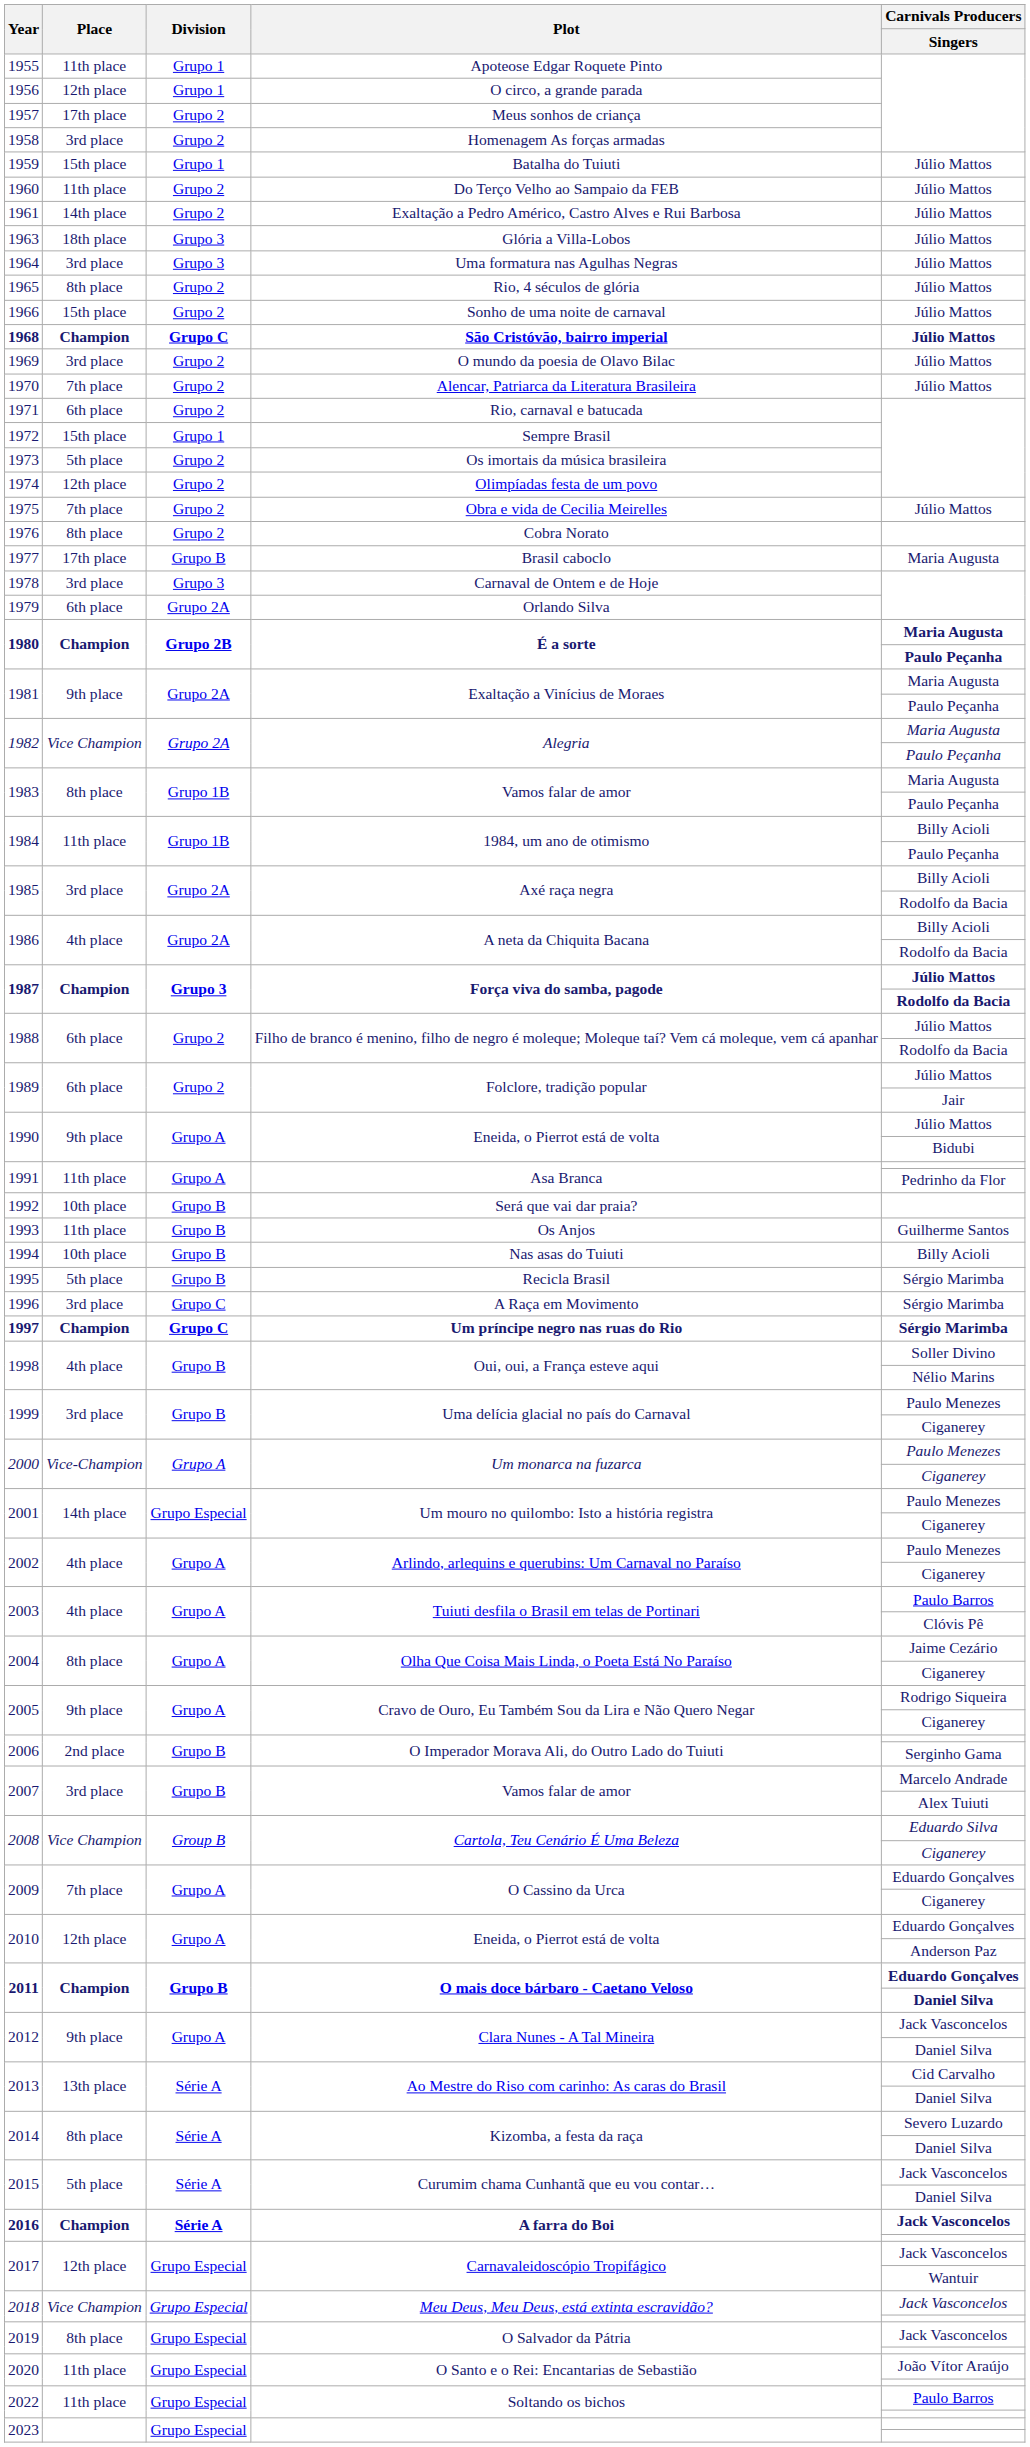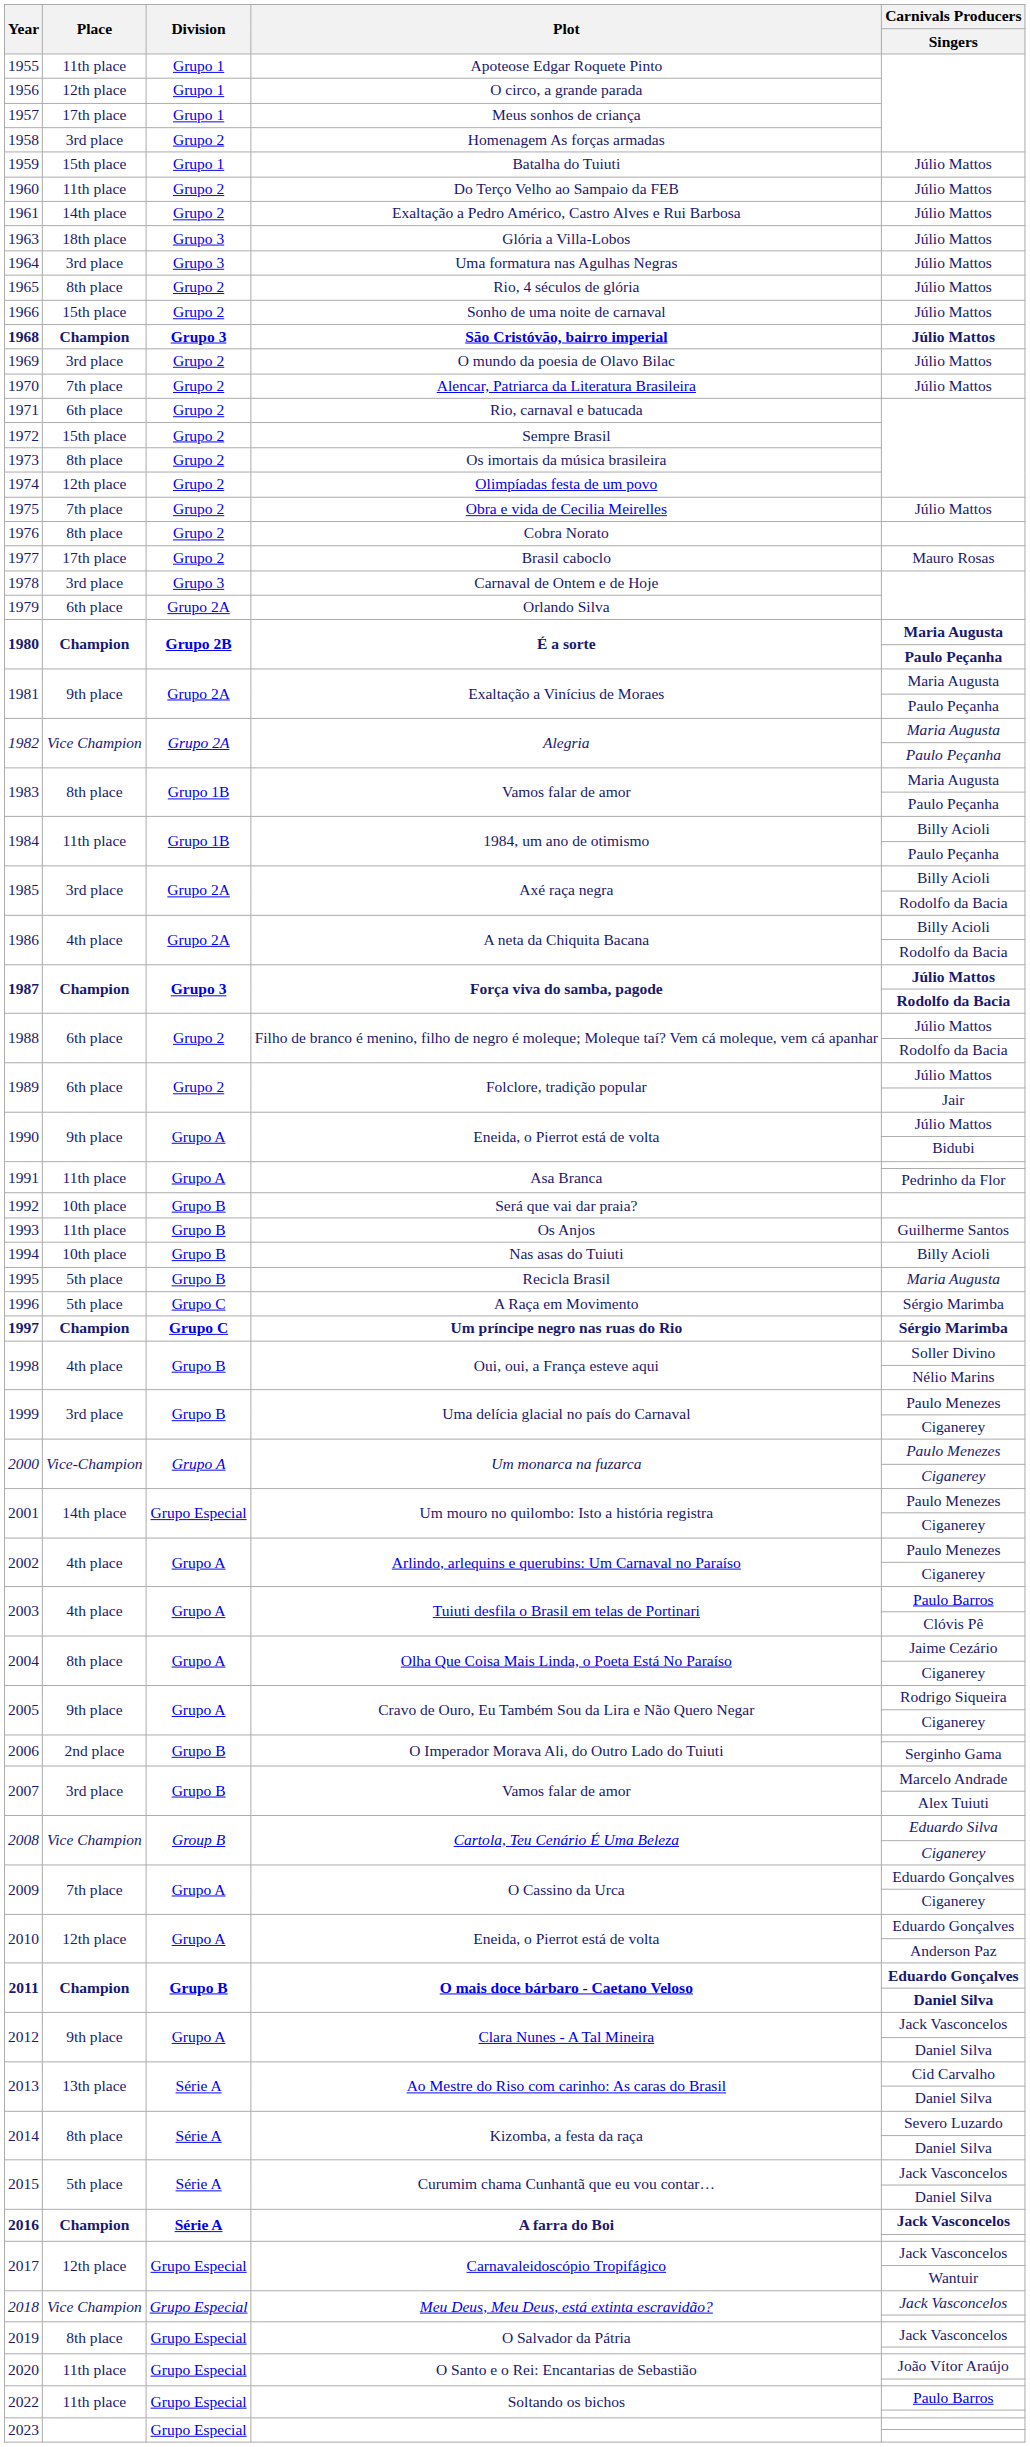(199, 115) Grupo 2 -> (199, 115) Grupo 1
(199, 336) Grupo C -> (199, 336) Grupo 3
(199, 435) Grupo 1 -> (199, 435) Grupo 2
(94, 459) 5th place -> (94, 459) 8th place
(199, 558) Grupo B -> (199, 558) Grupo 2
(953, 558) Maria Augusta -> (953, 558) Mauro Rosas
(953, 1279) Sérgio Marimba -> (953, 1279) Maria Augusta
(94, 1303) 3rd place -> (94, 1303) 5th place
